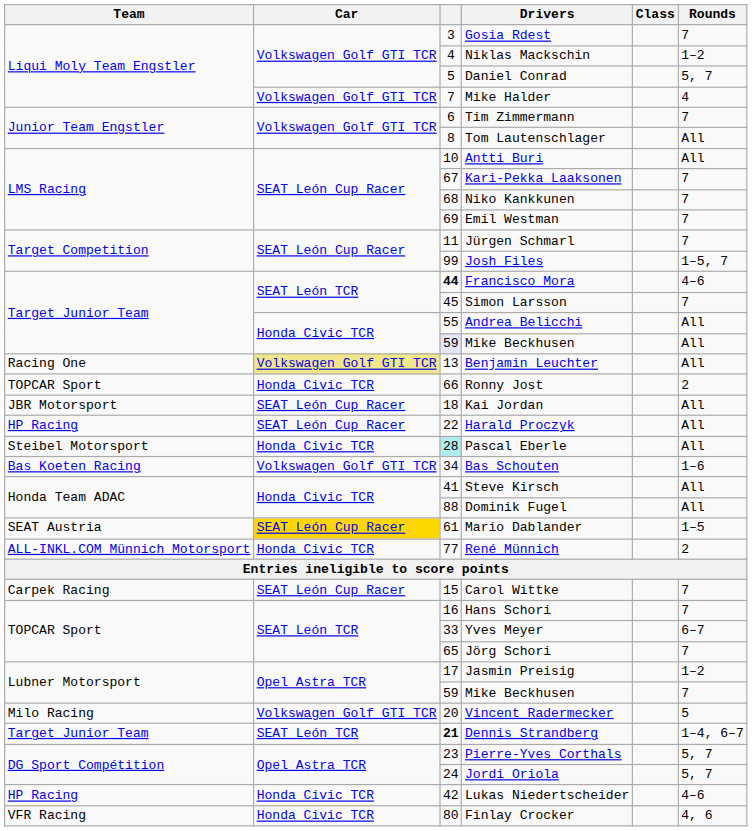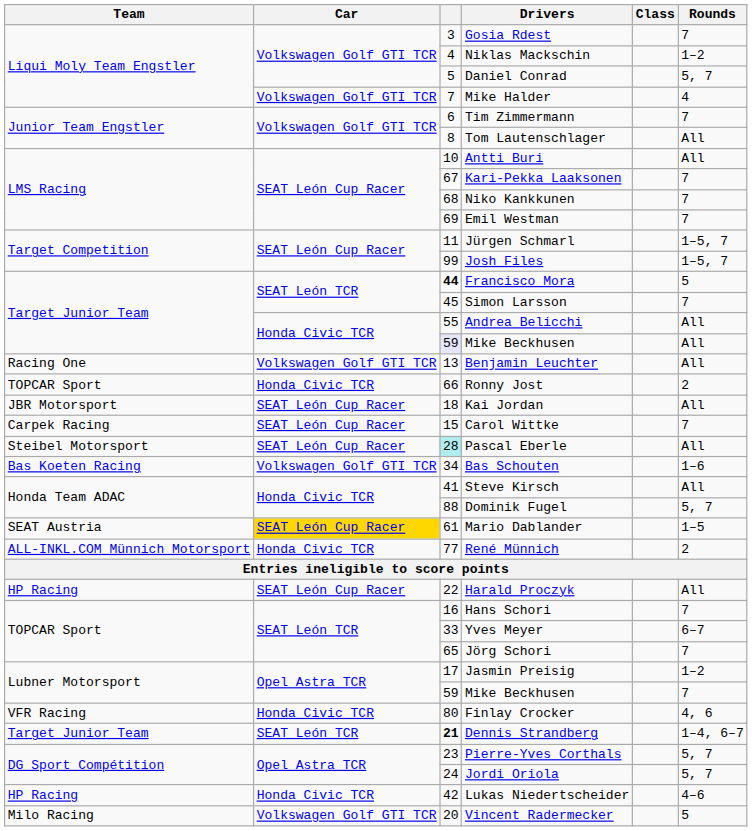(685, 241) 7 -> (705, 241) 1–5, 7
(693, 282) 4–6 -> (685, 282) 5
(347, 364) khaki background -> (347, 364) no background
rows swapped: (43, 426) <-> (59, 590)
(315, 446) Honda Civic TCR -> (331, 446) SEAT León Cup Racer
(693, 508) All -> (697, 508) 5, 7
rows swapped: (51, 713) <-> (47, 816)
